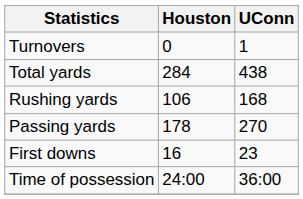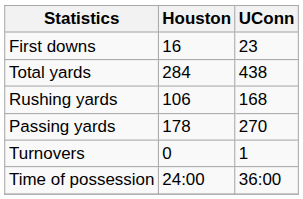rows swapped: (52, 153) <-> (47, 45)
